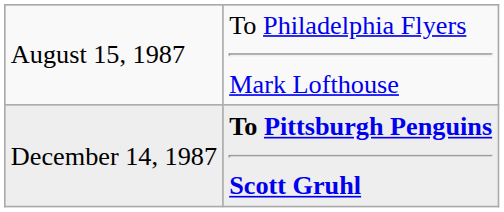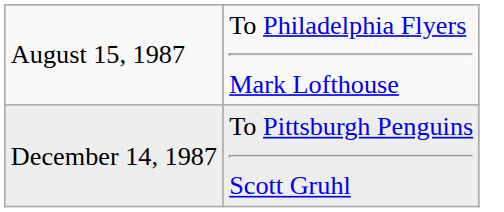(361, 155) bold -> (351, 155) normal
